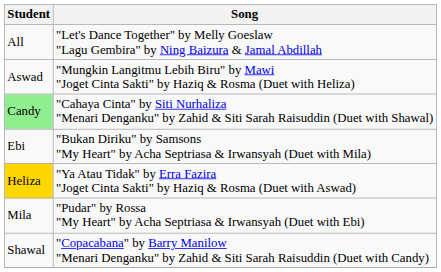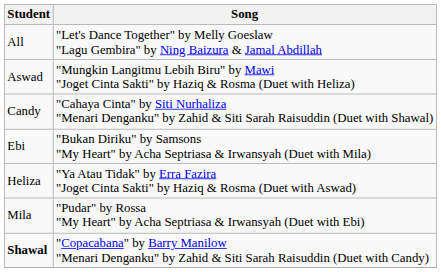(24, 111) lightgreen background -> (24, 111) no background
(24, 180) gold background -> (24, 180) no background
(26, 250) normal -> (27, 250) bold
